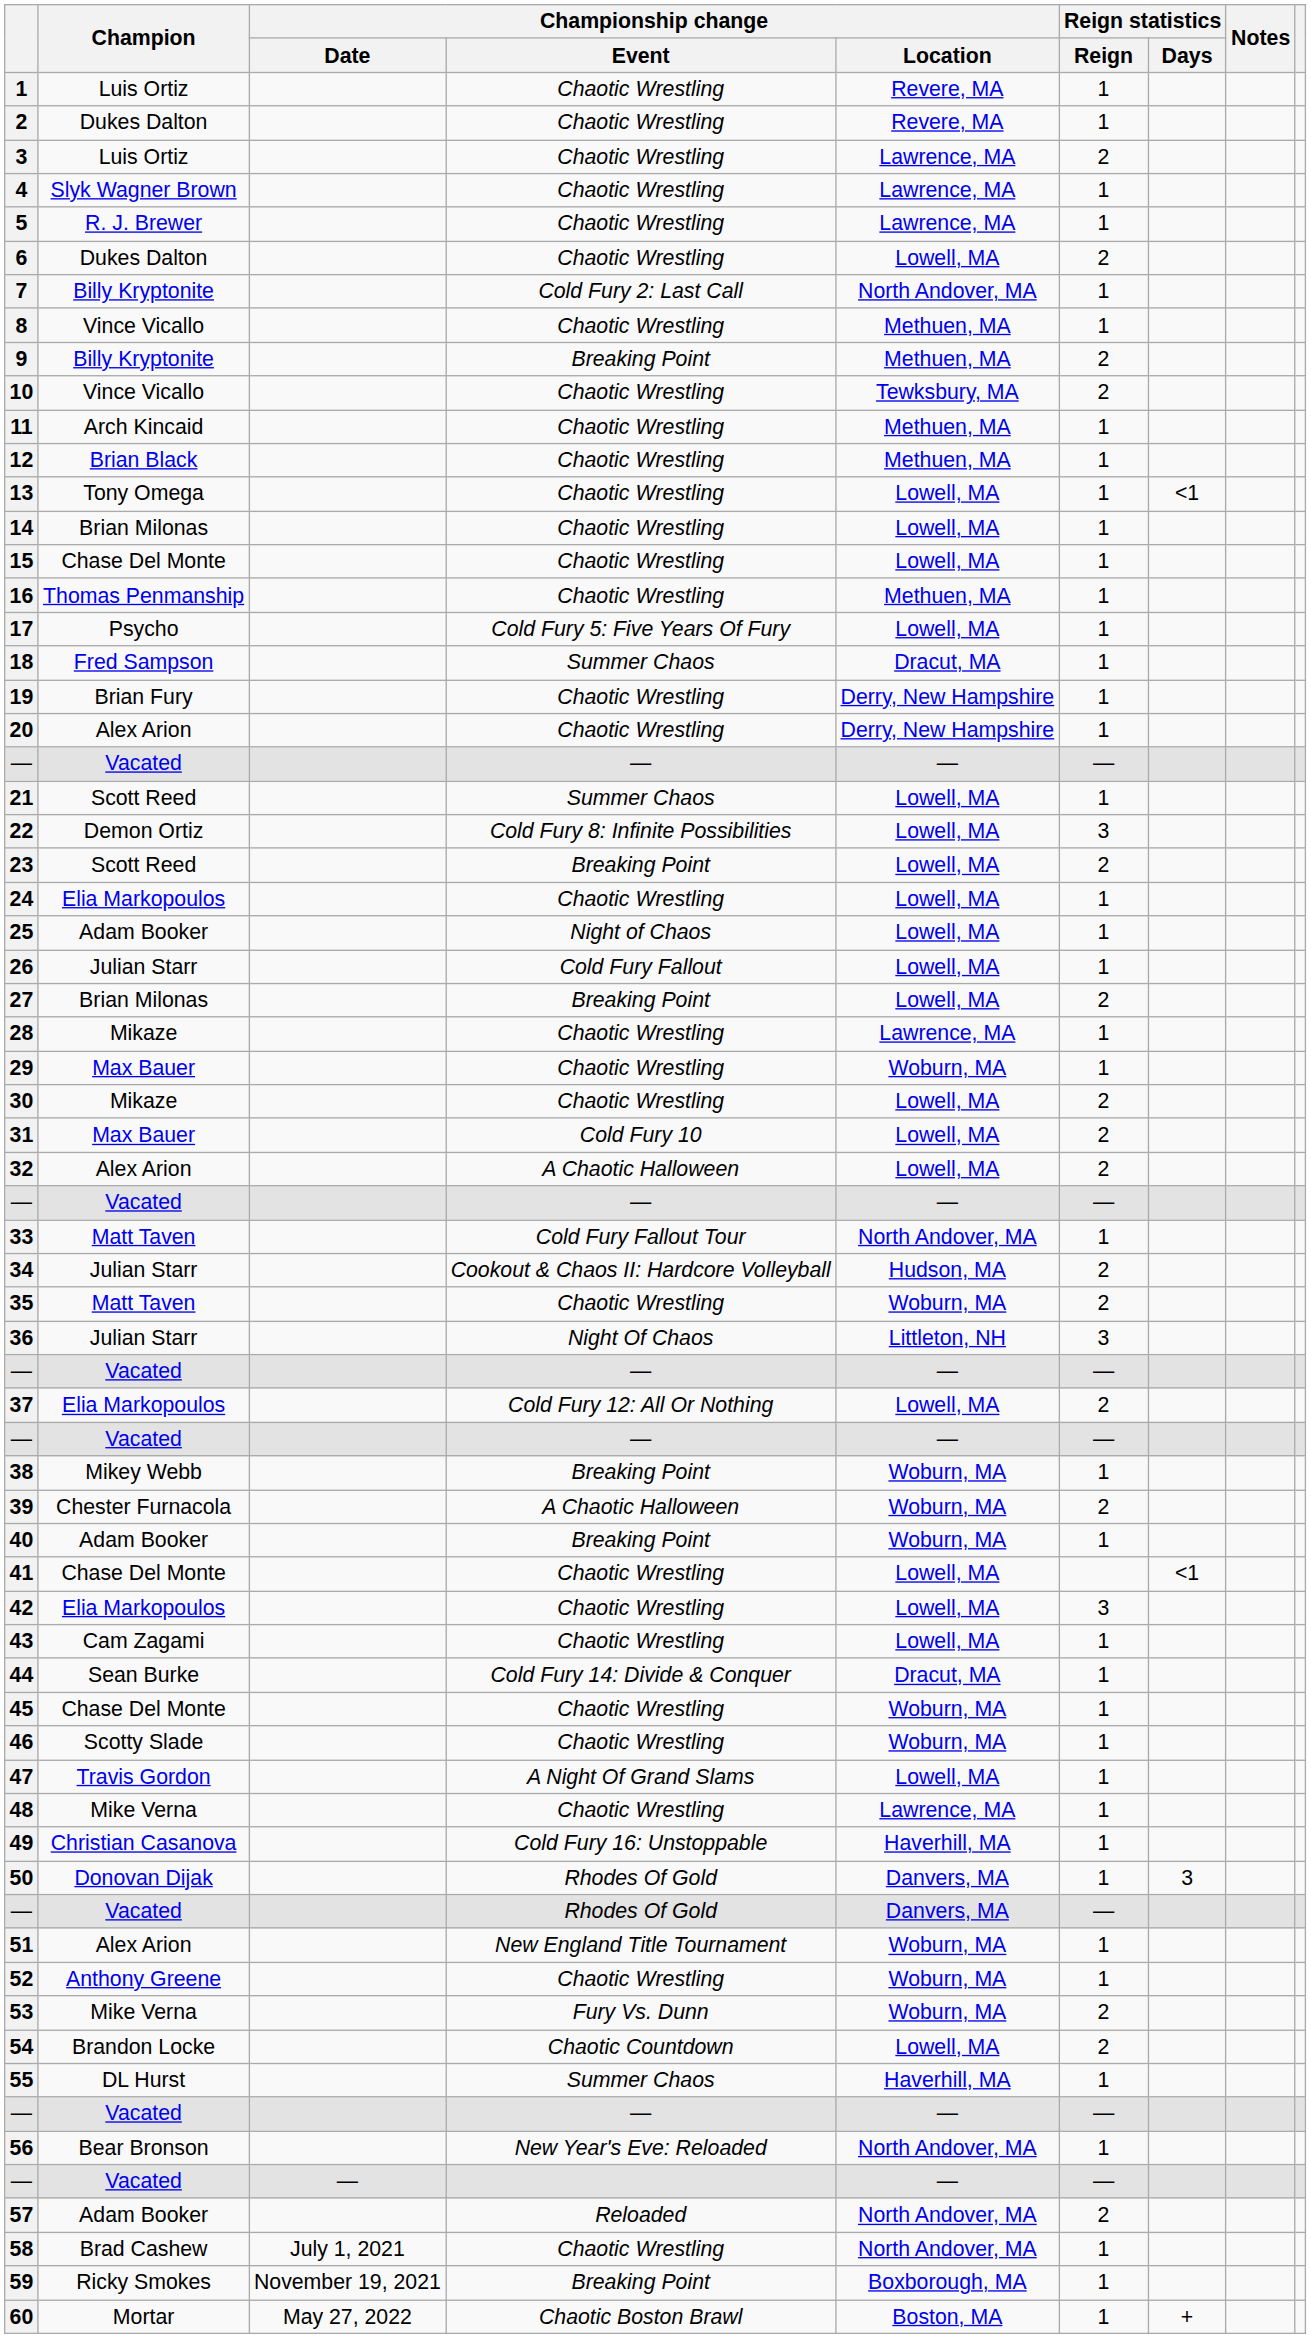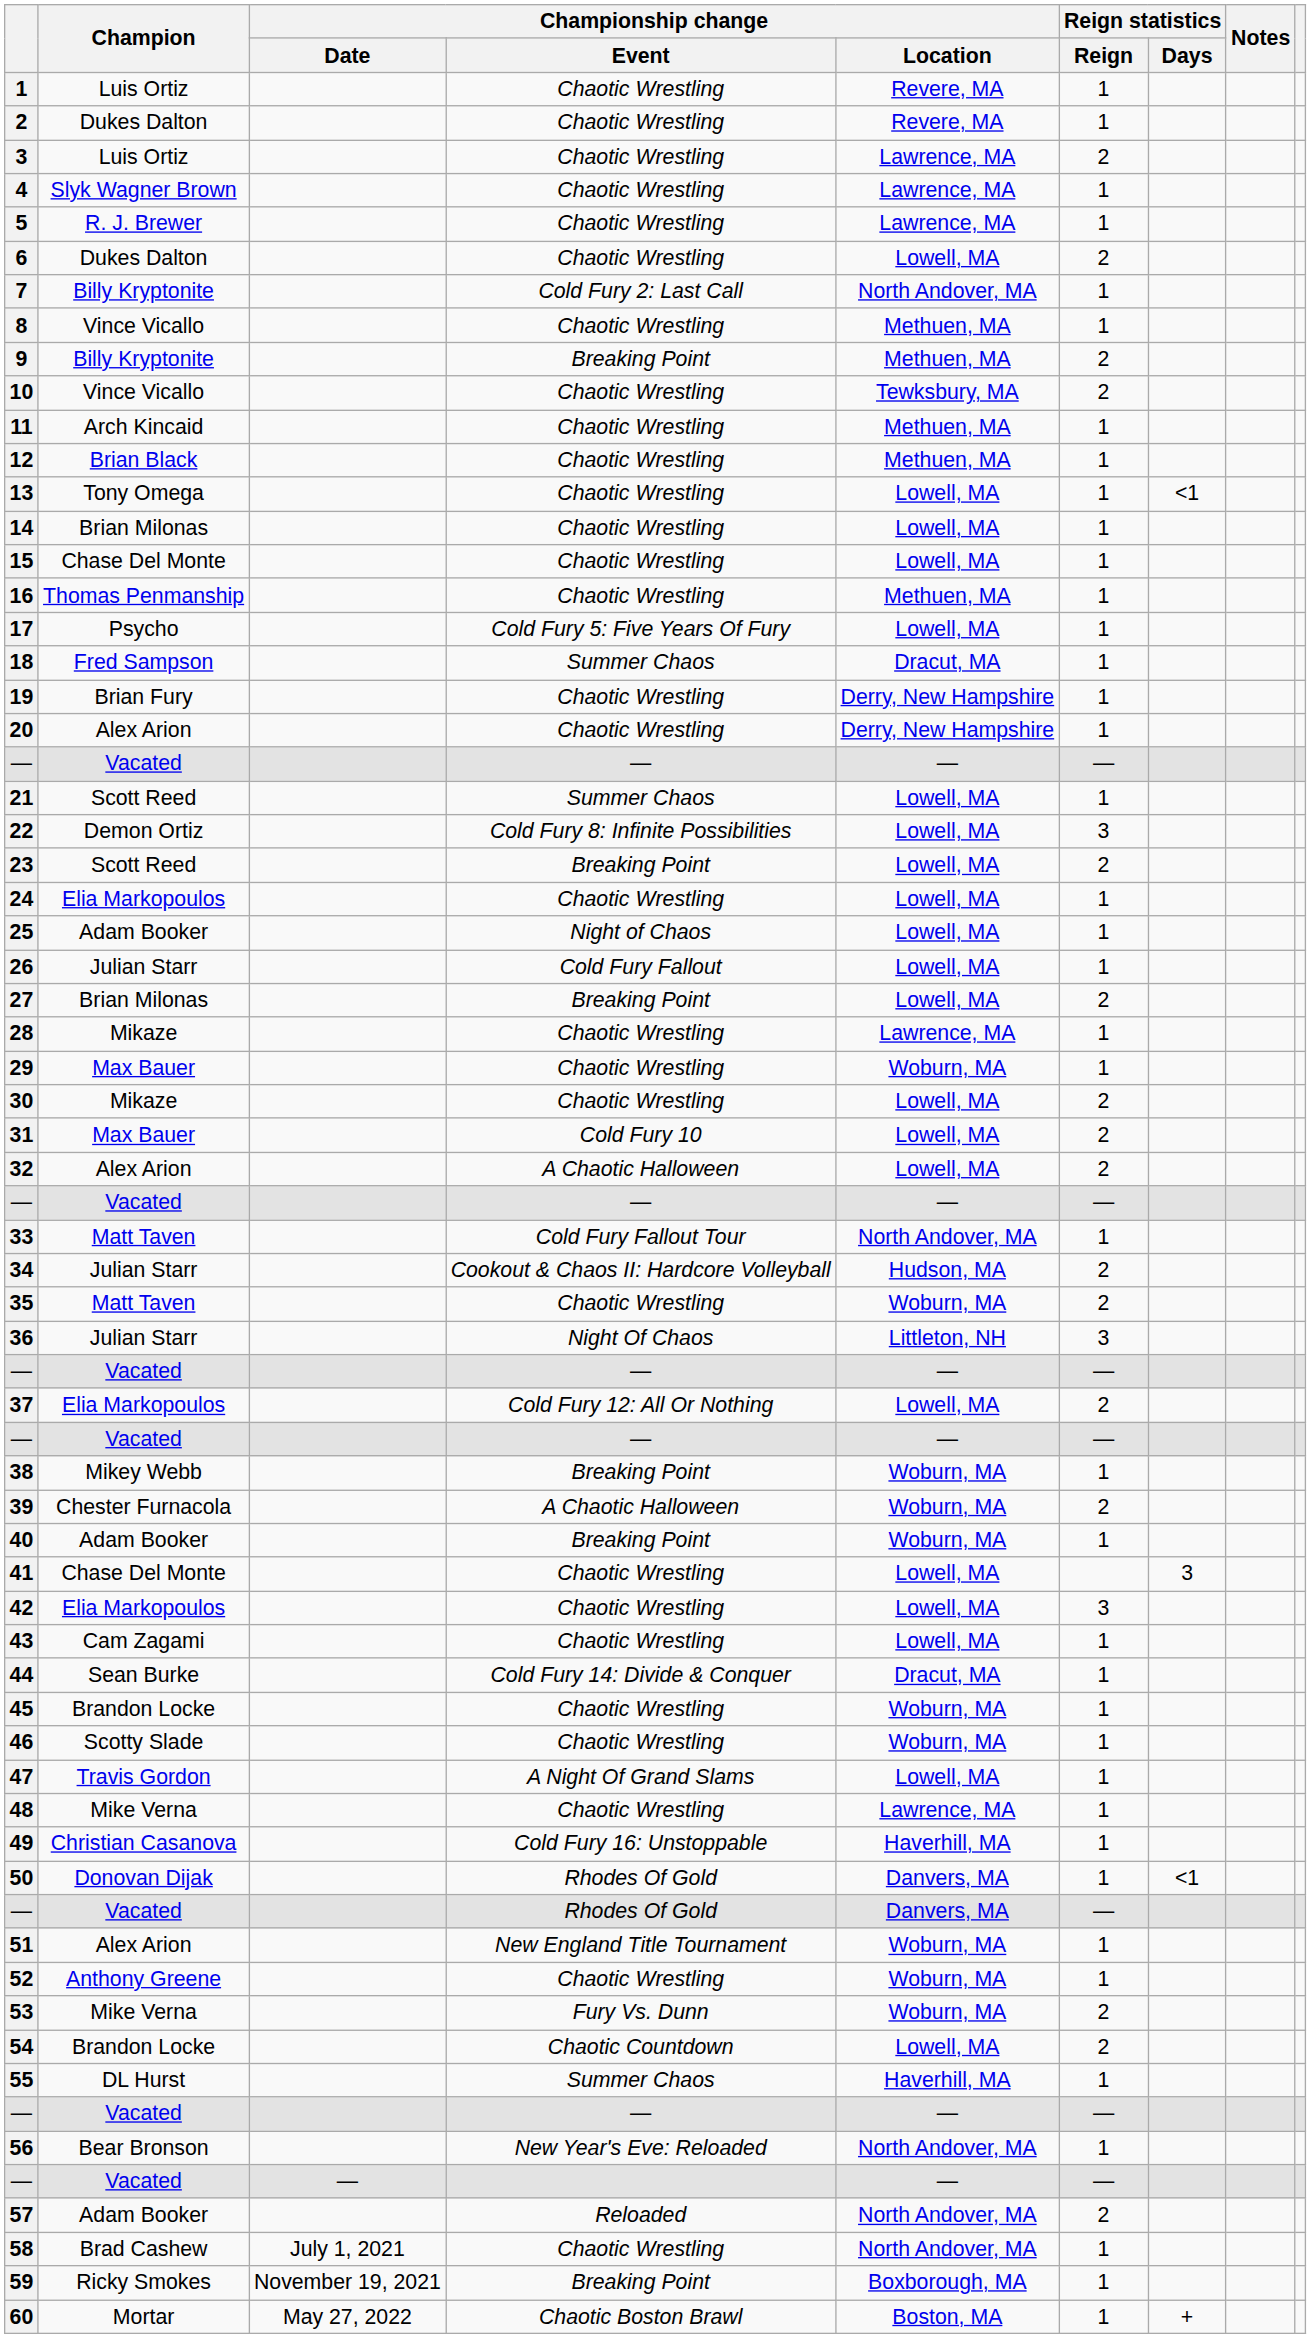(1187, 1573) <1 -> (1187, 1573) 3
(144, 1708) Chase Del Monte -> (144, 1708) Brandon Locke
(1187, 1877) 3 -> (1187, 1877) <1
